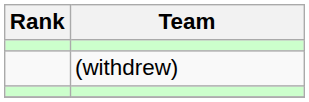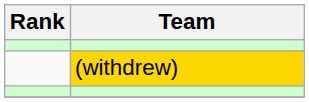(127, 68) no background -> (127, 68) gold background
